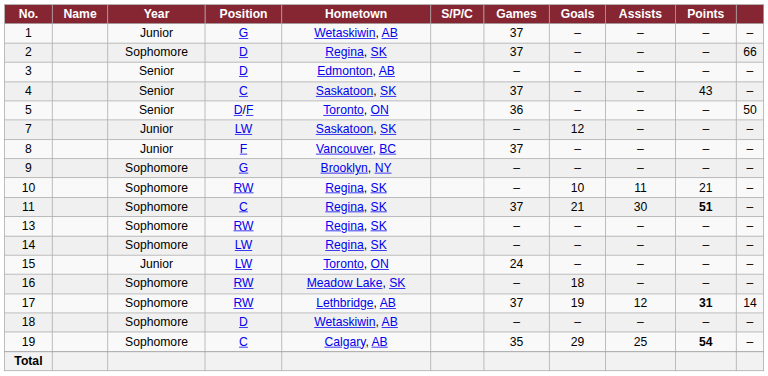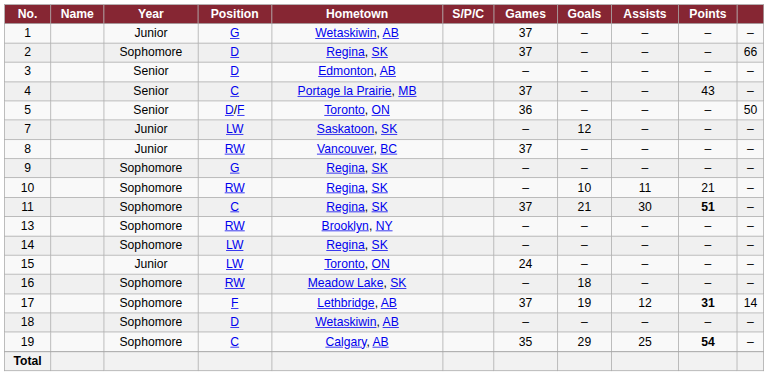(356, 91) Saskatoon, SK -> (357, 91) Portage la Prairie, MB
(244, 149) F -> (235, 149) RW
(356, 168) Brooklyn, NY -> (357, 168) Regina, SK
(356, 226) Regina, SK -> (357, 226) Brooklyn, NY
(244, 303) RW -> (235, 303) F
